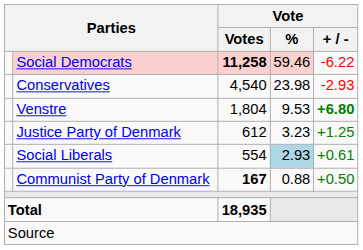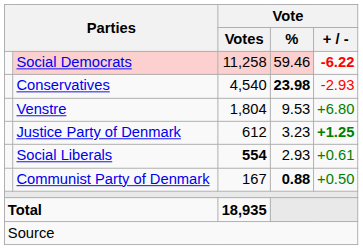(245, 62) bold -> (245, 62) normal
(338, 62) normal -> (338, 62) bold
(292, 86) normal -> (292, 86) bold
(336, 109) bold -> (336, 109) normal
(336, 132) normal -> (336, 132) bold
(254, 156) normal -> (254, 156) bold
(296, 156) lightblue background -> (296, 156) no background
(254, 179) bold -> (254, 179) normal
(296, 179) normal -> (296, 179) bold
